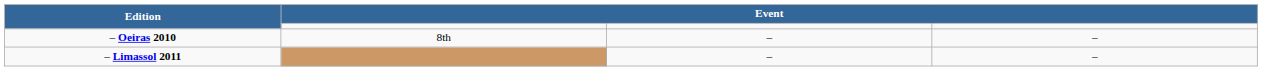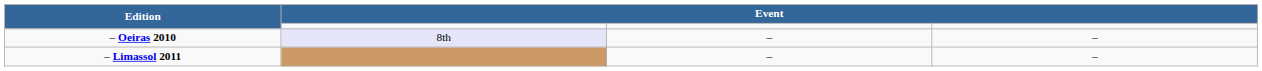(444, 38) no background -> (444, 38) lavender background
